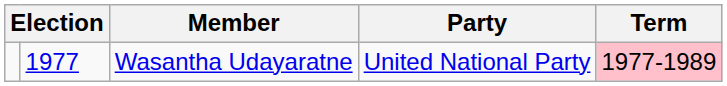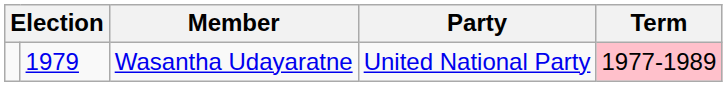(52, 61) 1977 -> (52, 61) 1979
